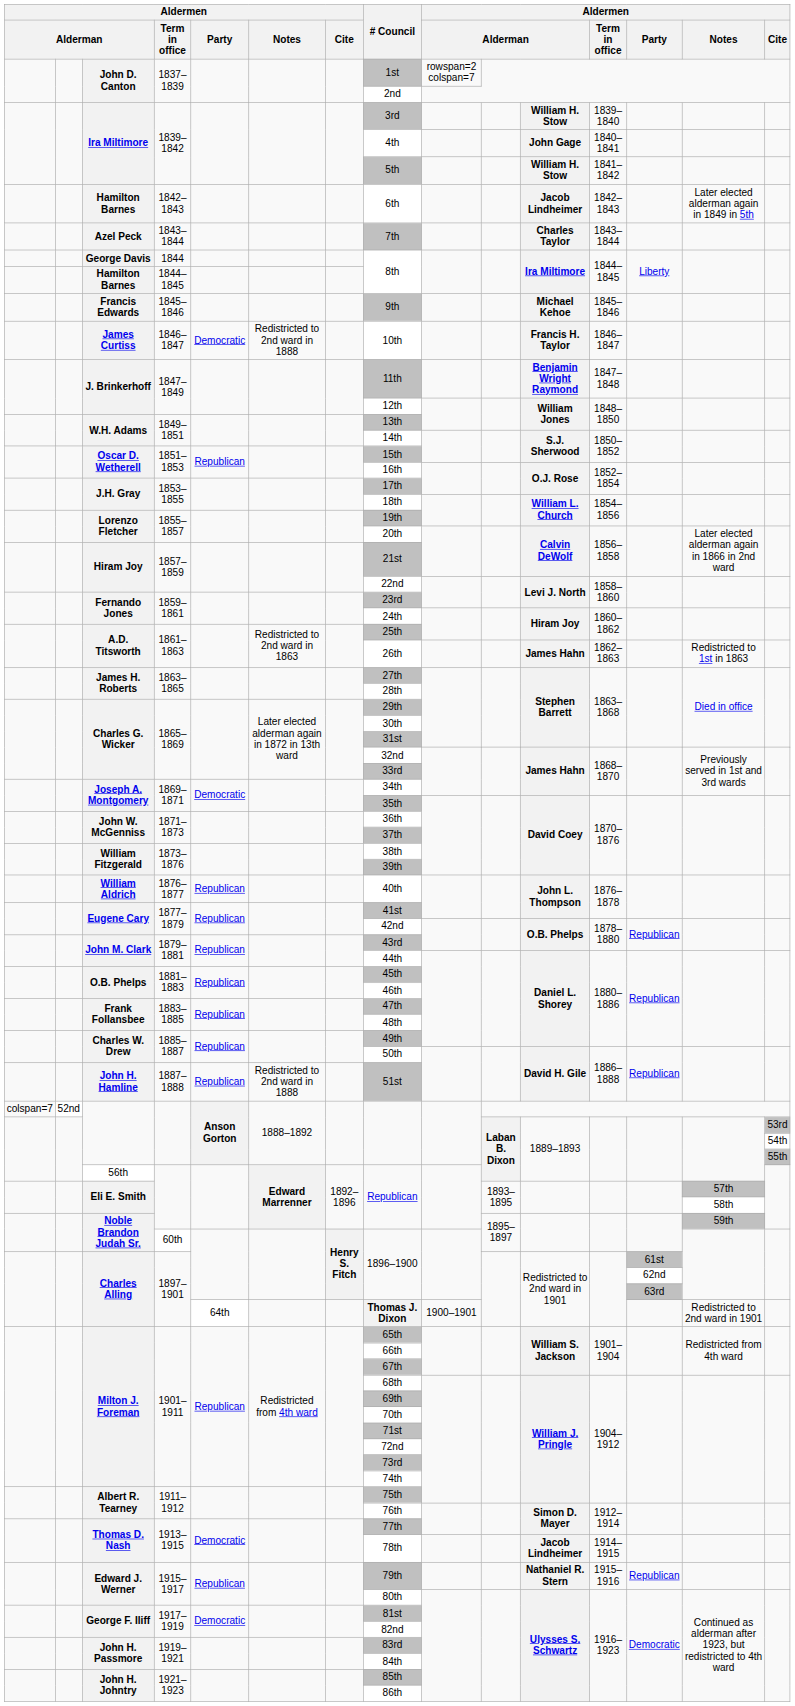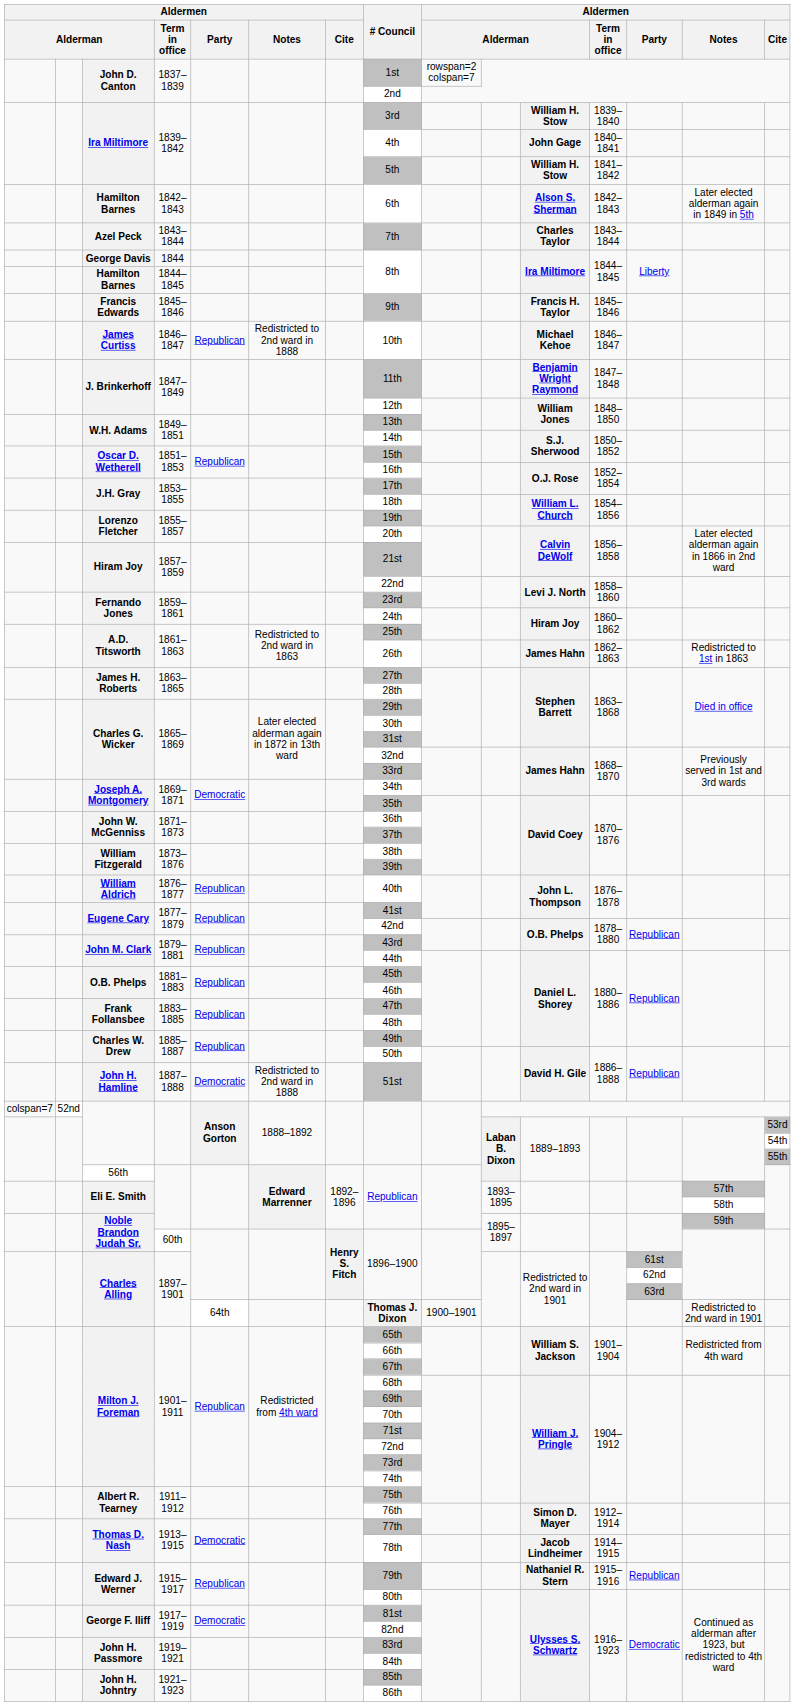(555, 203) Jacob Lindheimer -> (555, 203) Alson S. Sherman
(555, 307) Michael Kehoe -> (555, 307) Francis H. Taylor
(220, 340) Democratic -> (220, 340) Republican
(555, 340) Francis H. Taylor -> (555, 340) Michael Kehoe
(220, 1081) Republican -> (220, 1081) Democratic
